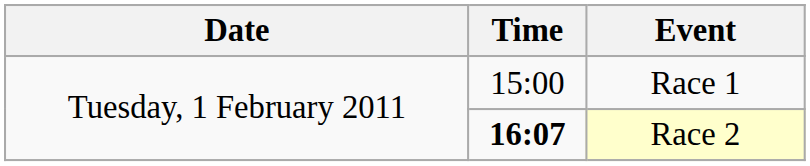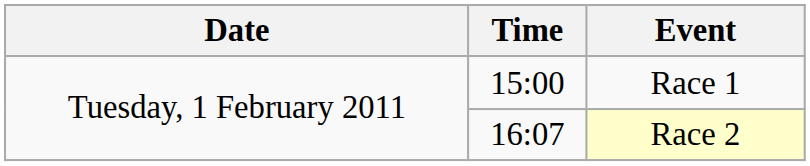(527, 133) bold -> (527, 133) normal
